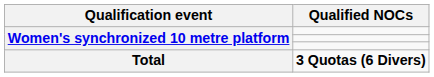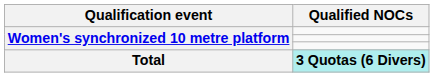(361, 60) no background -> (361, 60) paleturquoise background
